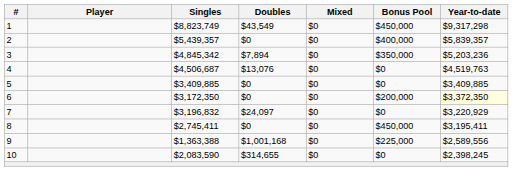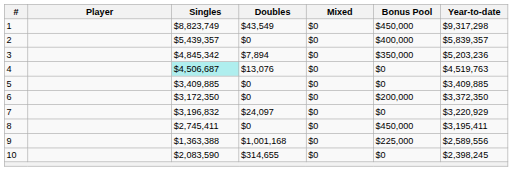(196, 69) no background -> (196, 69) paleturquoise background
(465, 98) lightyellow background -> (465, 98) no background
